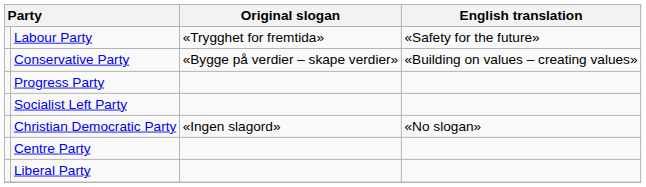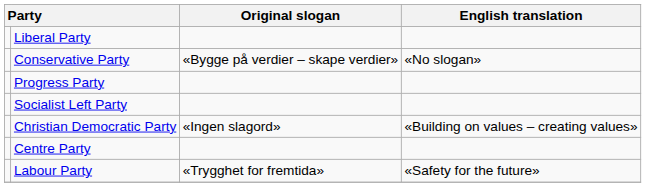rows swapped: (53, 37) <-> (52, 170)
(521, 59) «Building on values – creating values» -> (443, 59) «No slogan»
(443, 125) «No slogan» -> (521, 125) «Building on values – creating values»
